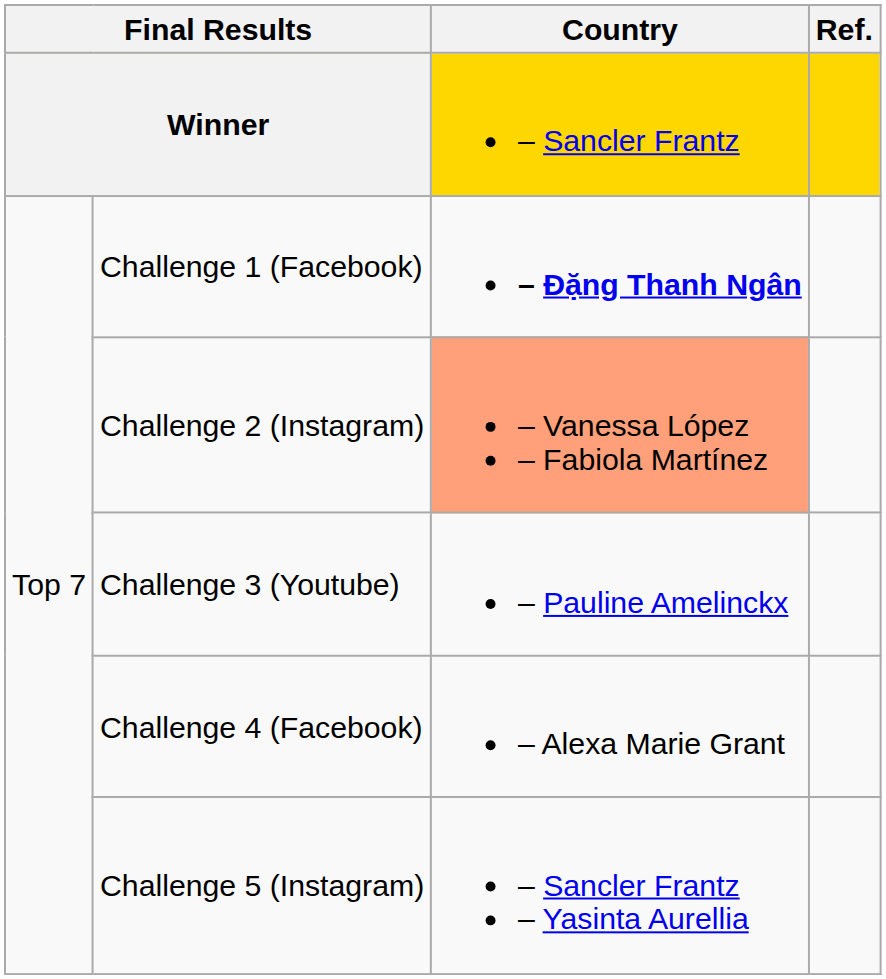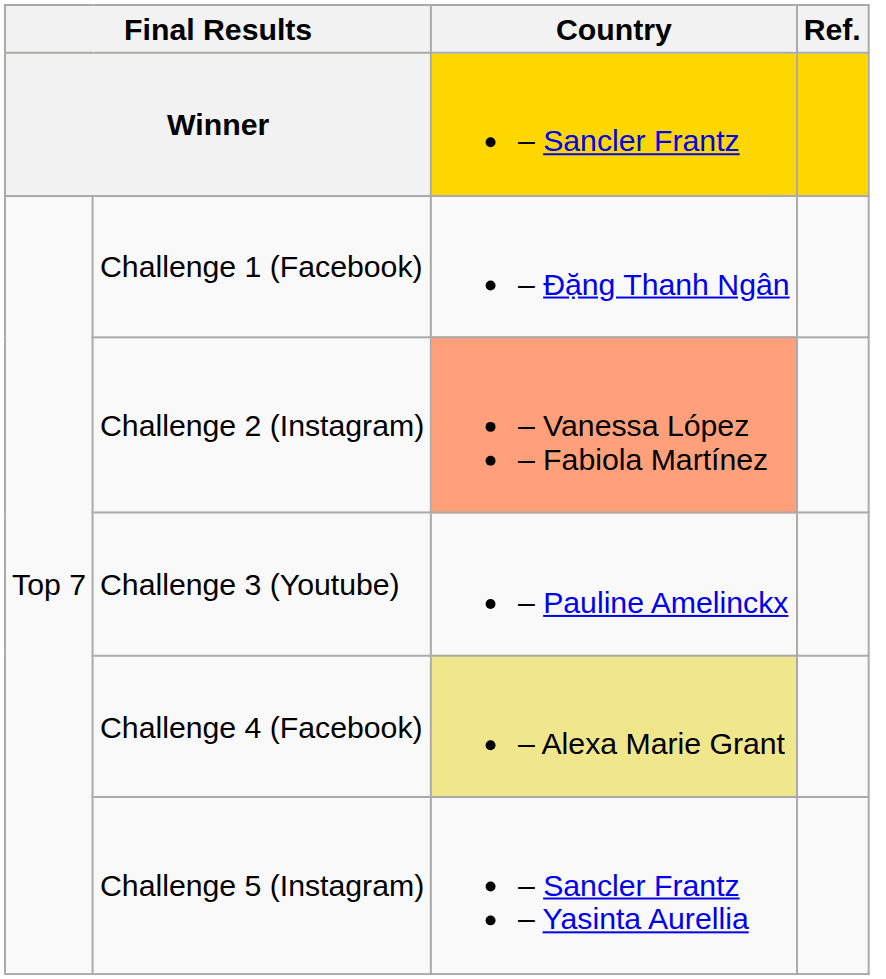(620, 283) bold -> (614, 283) normal
(620, 744) no background -> (614, 744) khaki background
